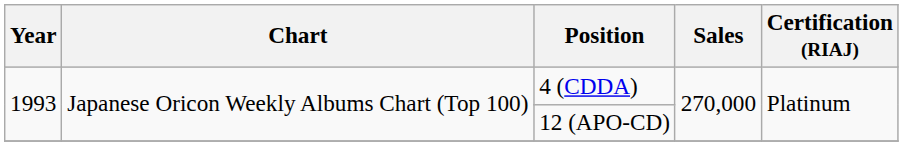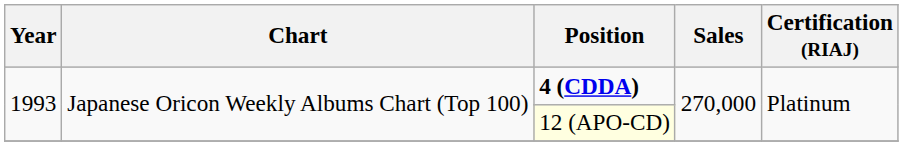(588, 85) normal -> (589, 85) bold
(605, 122) no background -> (605, 122) lightyellow background
